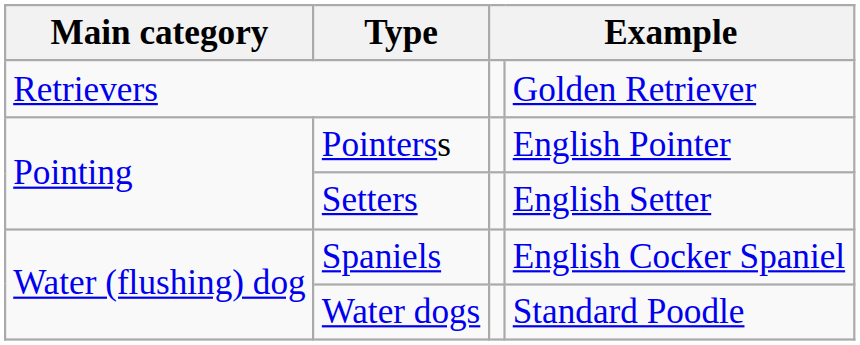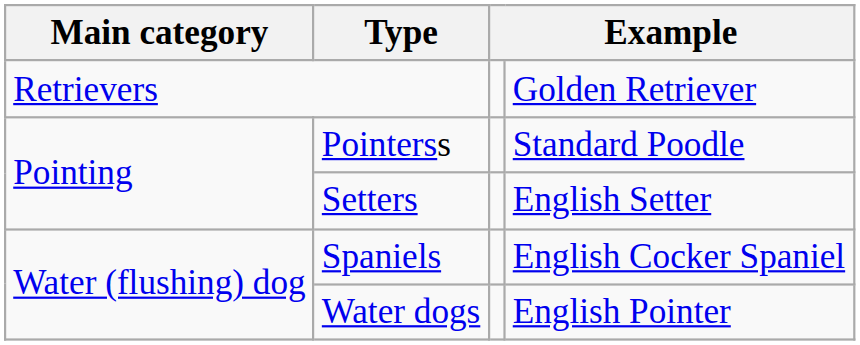(622, 144) English Pointer -> (629, 144) Standard Poodle
(629, 311) Standard Poodle -> (622, 311) English Pointer
